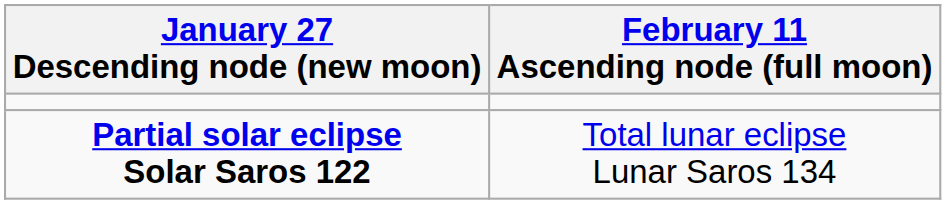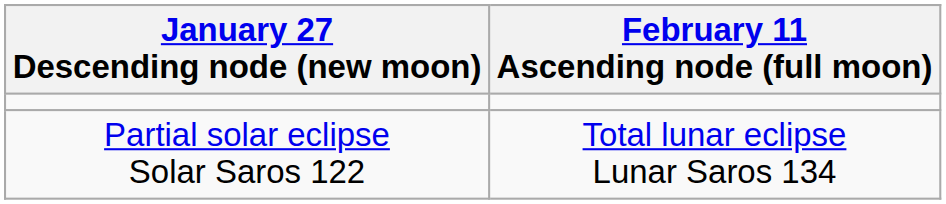(247, 153) bold -> (247, 153) normal
